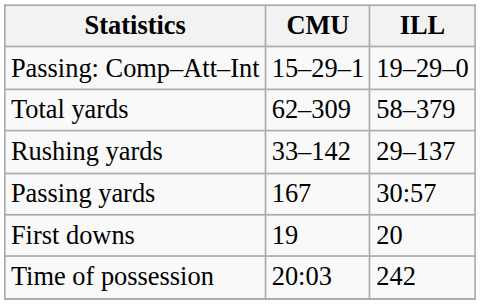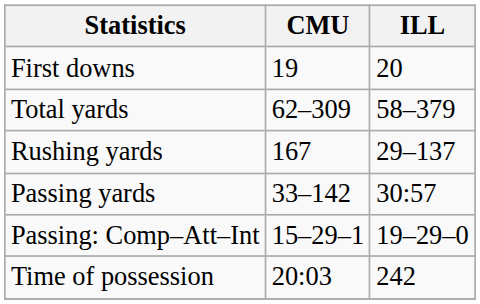rows swapped: (73, 235) <-> (135, 67)
(311, 151) 33–142 -> (292, 151) 167
(292, 193) 167 -> (311, 193) 33–142
